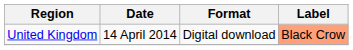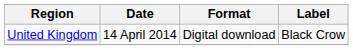(313, 34) lightsalmon background -> (313, 34) no background
